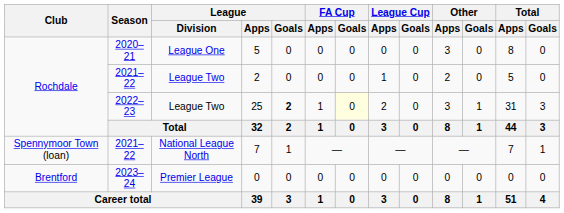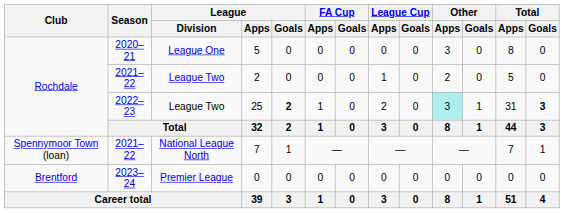(352, 106) lightyellow background -> (352, 106) no background
(447, 106) no background -> (447, 106) paleturquoise background
(543, 106) normal -> (543, 106) bold
